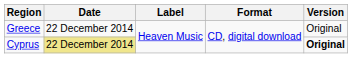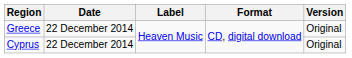(90, 45) khaki background -> (90, 45) no background
(326, 45) bold -> (324, 45) normal
